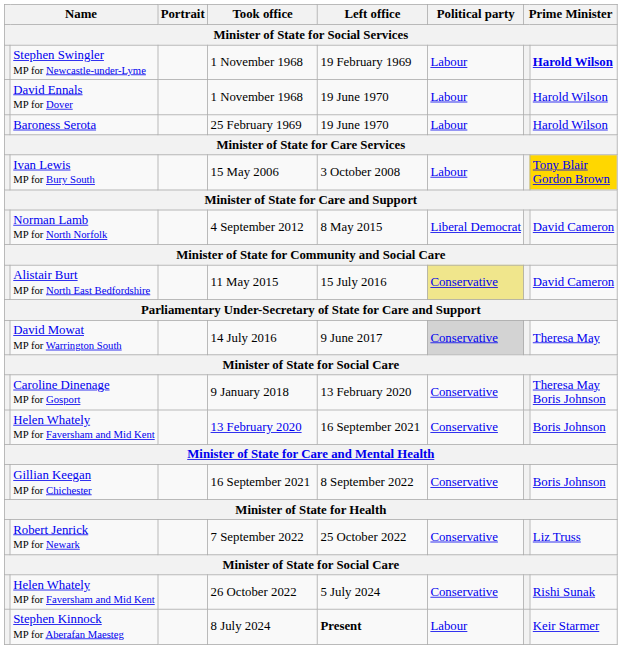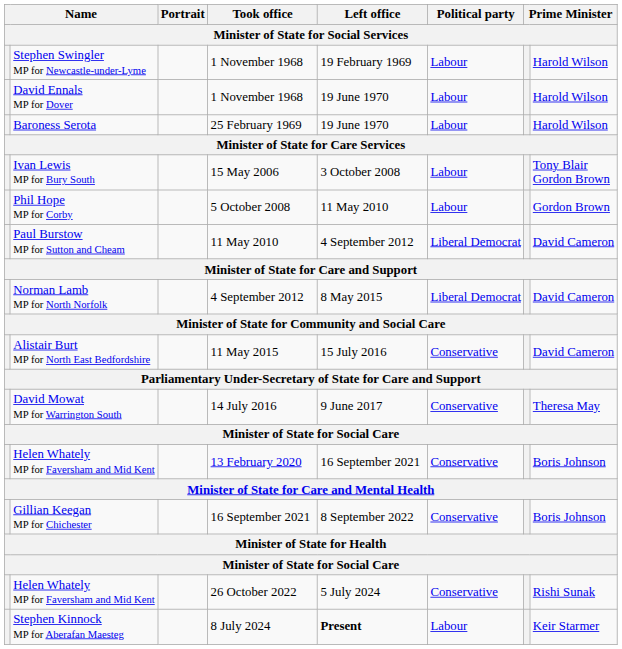(573, 62) bold -> (570, 62) normal
(571, 172) gold background -> (571, 172) no background
+ row: (43, 207)
+ row: (69, 241)
(464, 282) khaki background -> (464, 351) no background
(464, 337) lightgrey background -> (464, 406) no background
- row: (61, 392)
- row: (51, 537)
